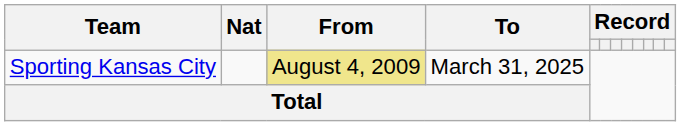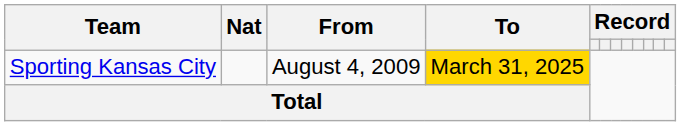(346, 67) khaki background -> (346, 67) no background
(507, 67) no background -> (507, 67) gold background
